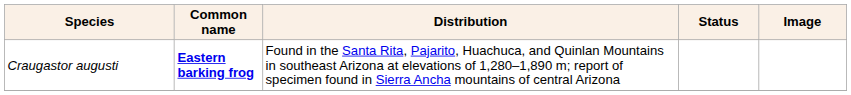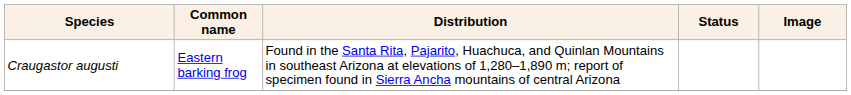(216, 65) bold -> (212, 65) normal
